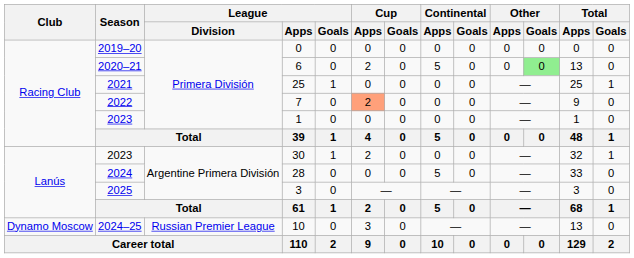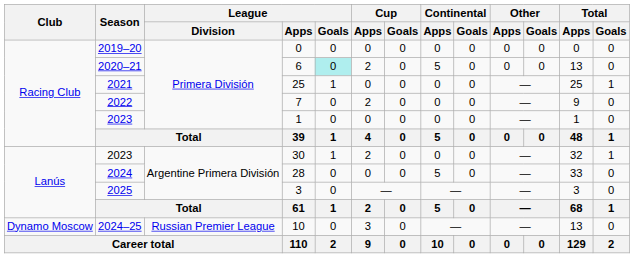(333, 66) no background -> (333, 66) paleturquoise background
(542, 66) lightgreen background -> (542, 66) no background
(368, 102) lightsalmon background -> (368, 102) no background
